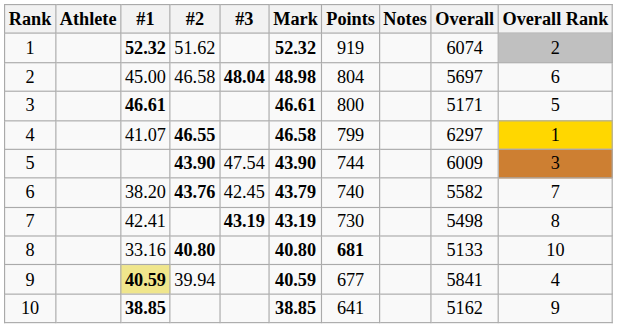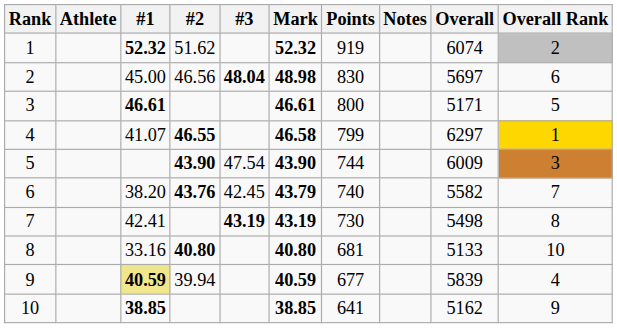(195, 76) 46.58 -> (195, 76) 46.56
(351, 76) 804 -> (351, 76) 830
(351, 250) bold -> (351, 250) normal
(465, 279) 5841 -> (465, 279) 5839
